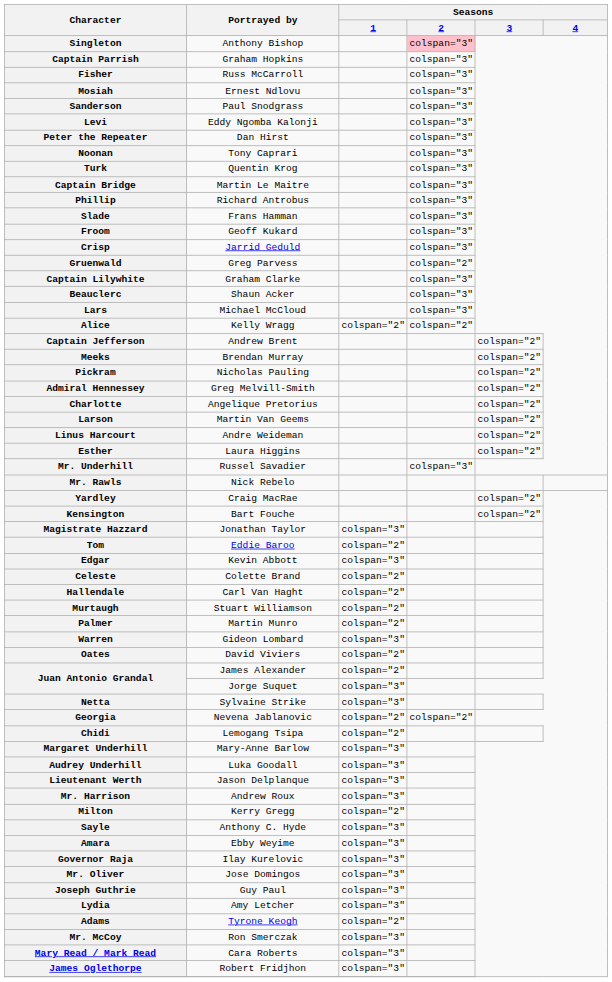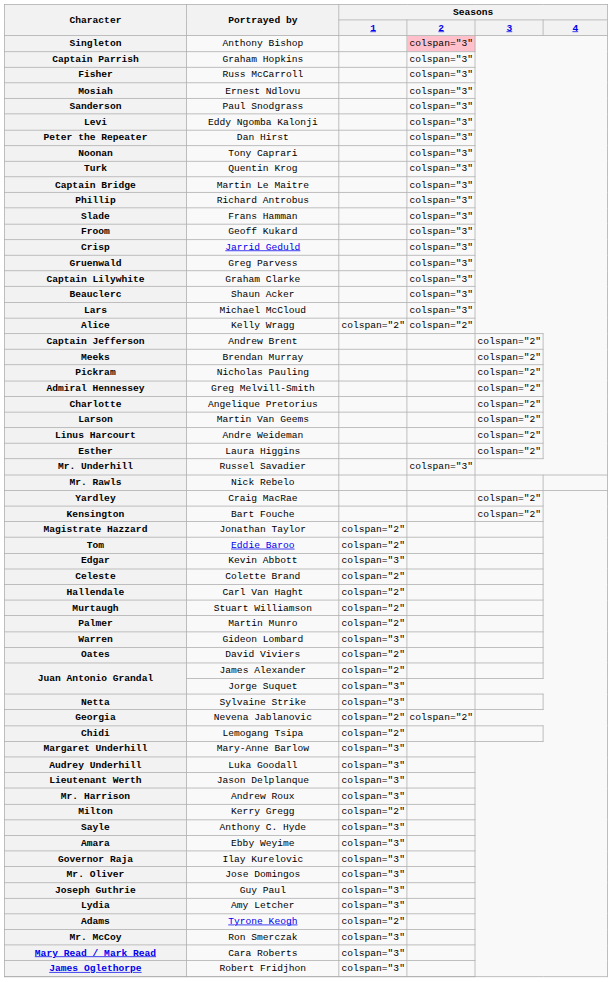(441, 263) colspan="2" -> (441, 263) colspan="3"
(373, 530) colspan="3" -> (373, 530) colspan="2"
